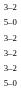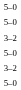(10, 7) 3–2 -> (10, 7) 5–0
(10, 53) 3–2 -> (10, 53) 5–0
